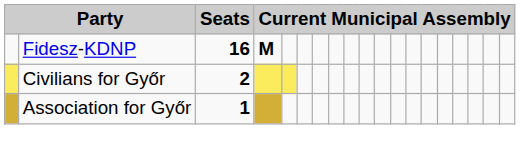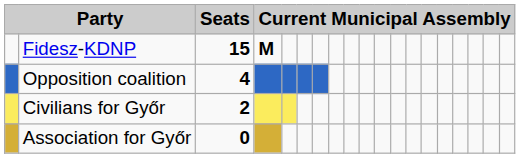(239, 49) 16 -> (239, 49) 15
+ row: (104, 78)
(245, 108) 1 -> (245, 138) 0
